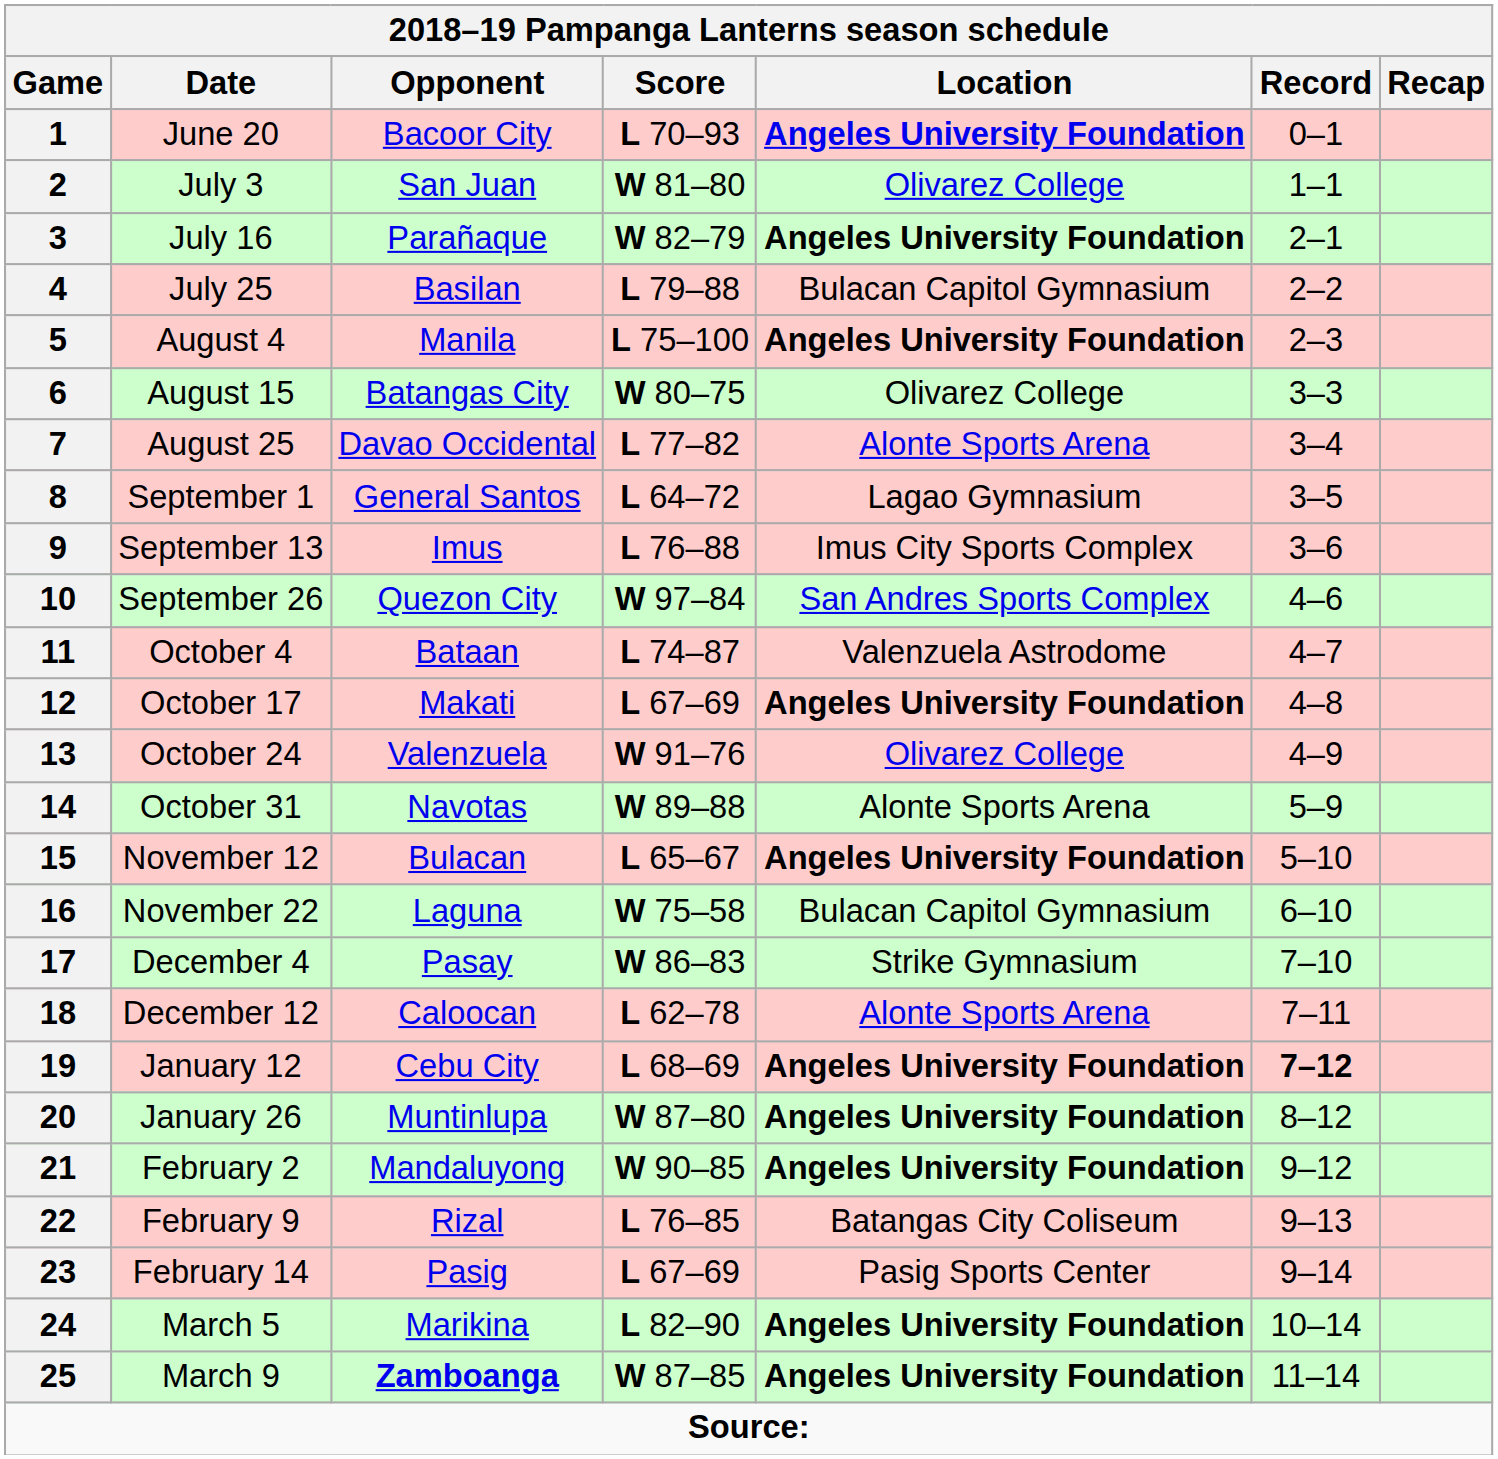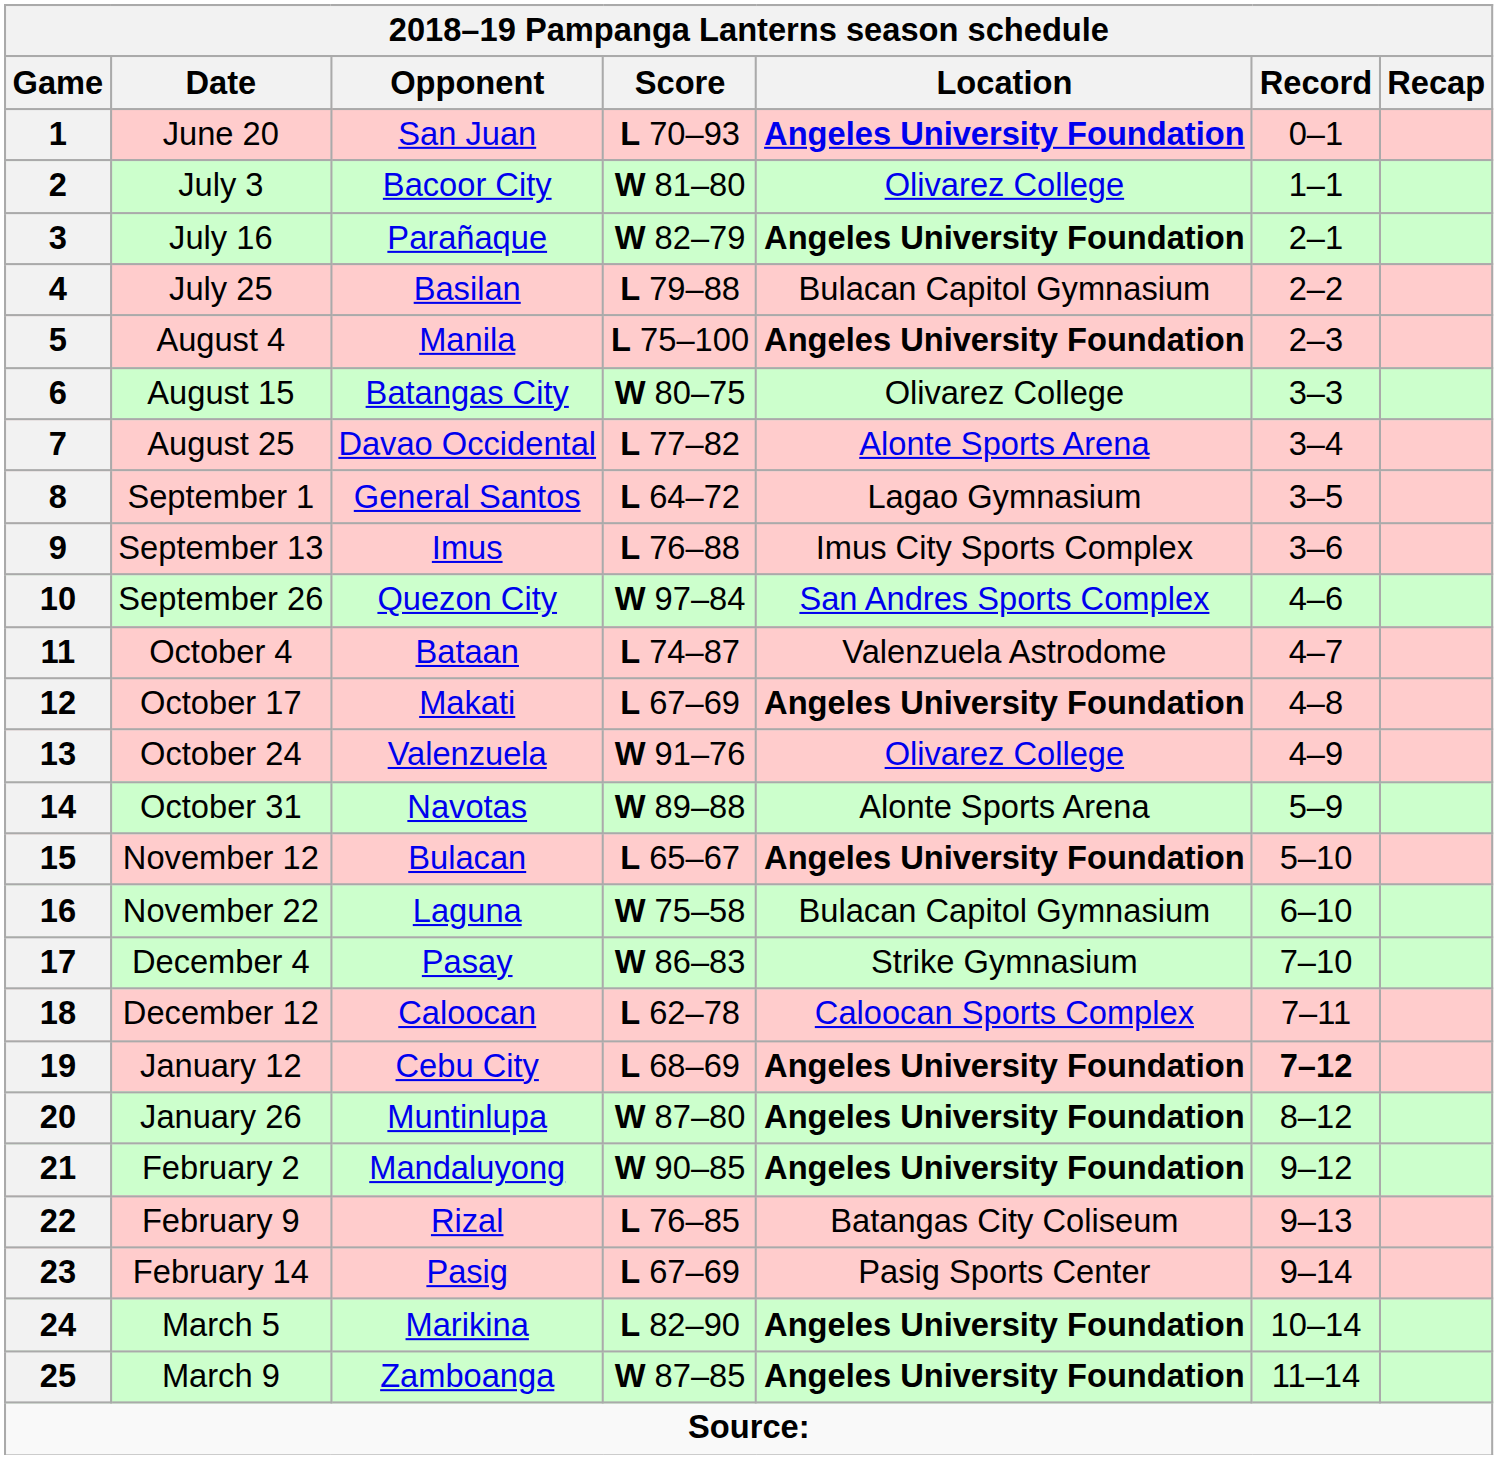(467, 133) Bacoor City -> (467, 133) San Juan
(467, 185) San Juan -> (467, 185) Bacoor City
(1004, 1013) Alonte Sports Arena -> (1004, 1013) Caloocan Sports Complex
(467, 1376) bold -> (467, 1376) normal
